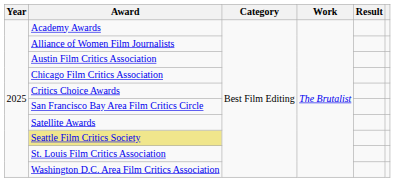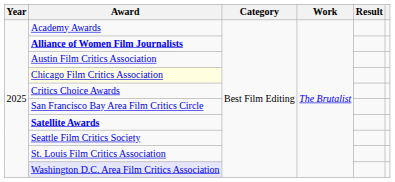(103, 43) normal -> (107, 43) bold
(97, 75) no background -> (97, 75) lightyellow background
(63, 122) normal -> (65, 122) bold
(86, 138) khaki background -> (86, 138) no background
(125, 169) no background -> (125, 169) lavender background
